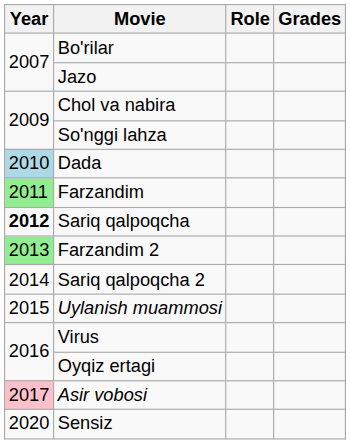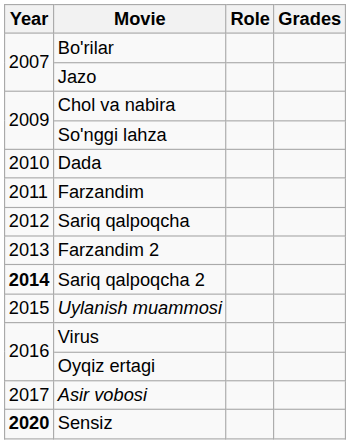(29, 163) lightblue background -> (29, 163) no background
(28, 192) lightgreen background -> (28, 192) no background
(29, 221) bold -> (29, 221) normal
(29, 250) lightgreen background -> (29, 250) no background
(29, 279) normal -> (29, 279) bold
(29, 395) pink background -> (29, 395) no background
(29, 423) normal -> (29, 423) bold
